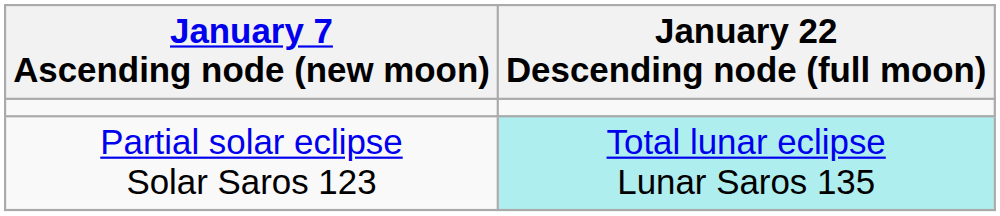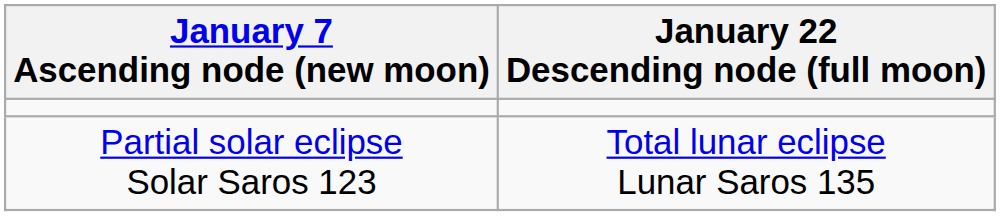(746, 162) paleturquoise background -> (746, 162) no background
